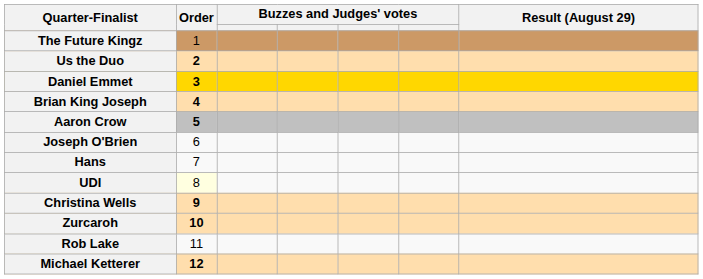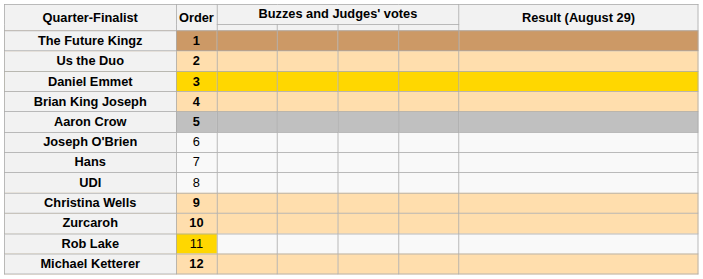(196, 40) normal -> (196, 40) bold
(196, 182) lightyellow background -> (196, 182) no background
(196, 243) no background -> (196, 243) gold background
